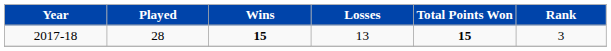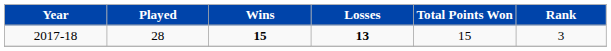(362, 35) normal -> (362, 35) bold
(465, 35) bold -> (465, 35) normal
